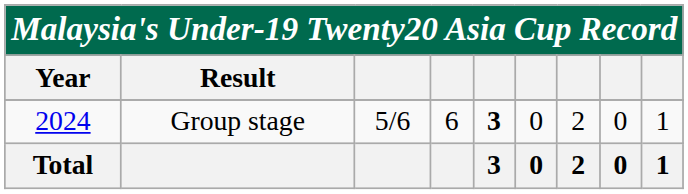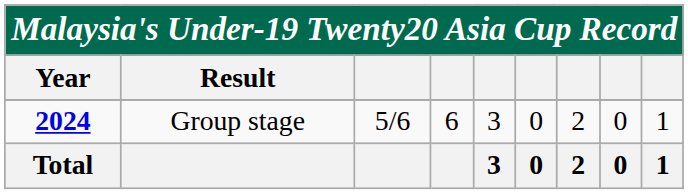(63, 121) normal -> (63, 121) bold
(494, 121) bold -> (494, 121) normal
